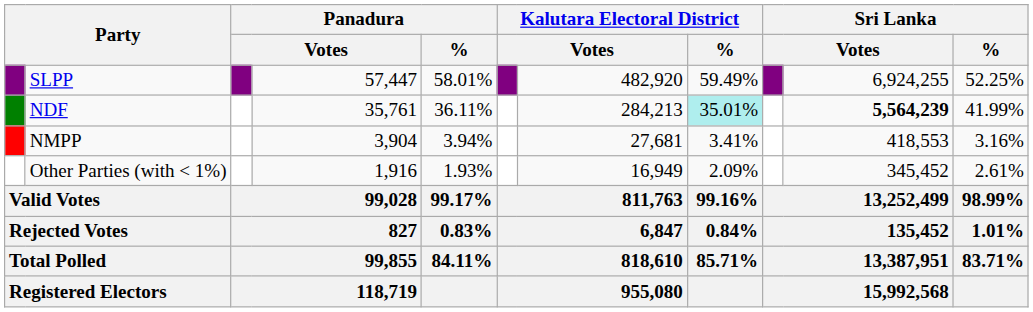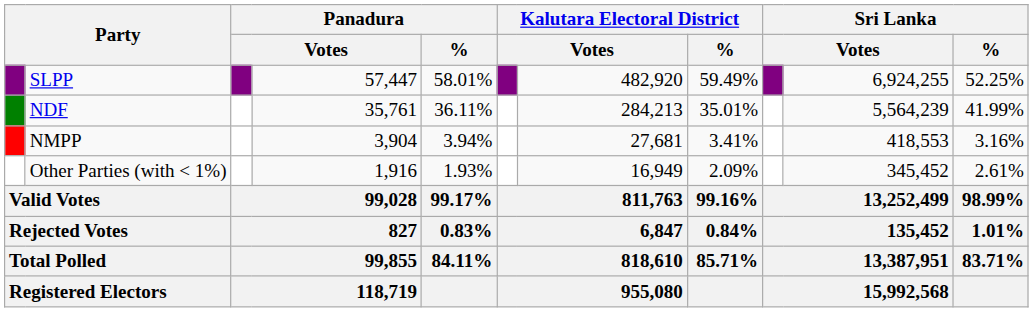(729, 110) paleturquoise background -> (729, 110) no background
(911, 110) bold -> (911, 110) normal
